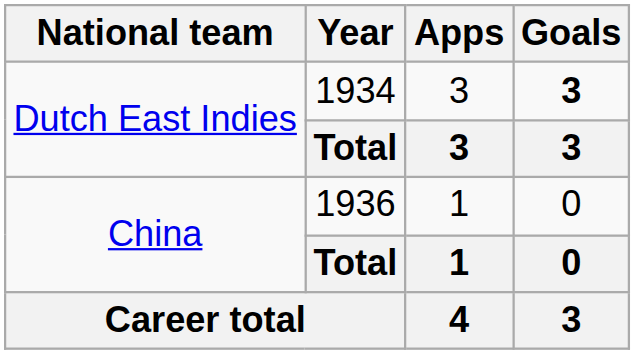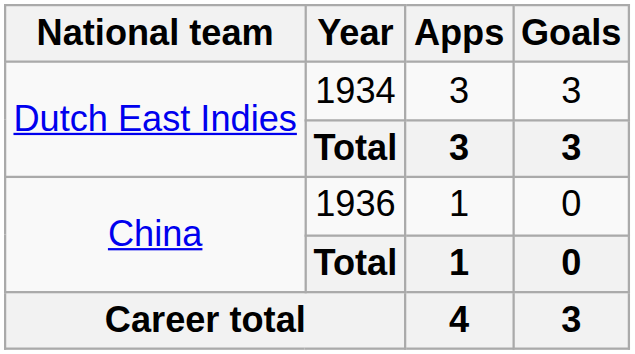(571, 90) bold -> (571, 90) normal
